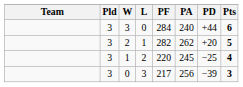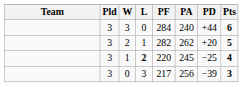(144, 58) normal -> (144, 58) bold
